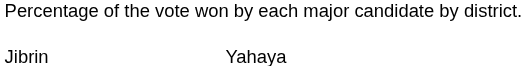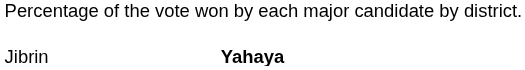(256, 56) normal -> (252, 56) bold
